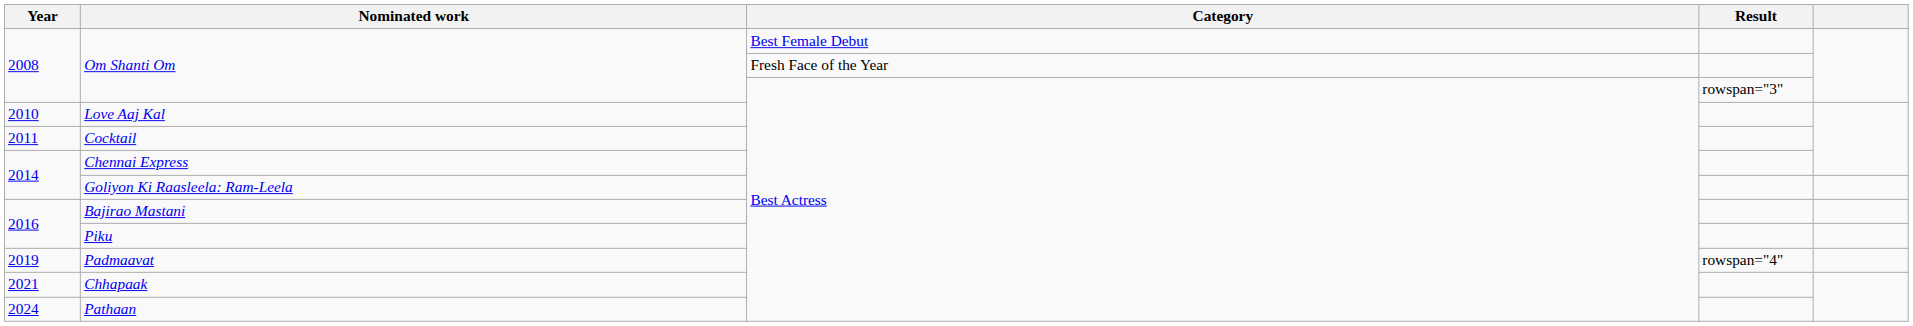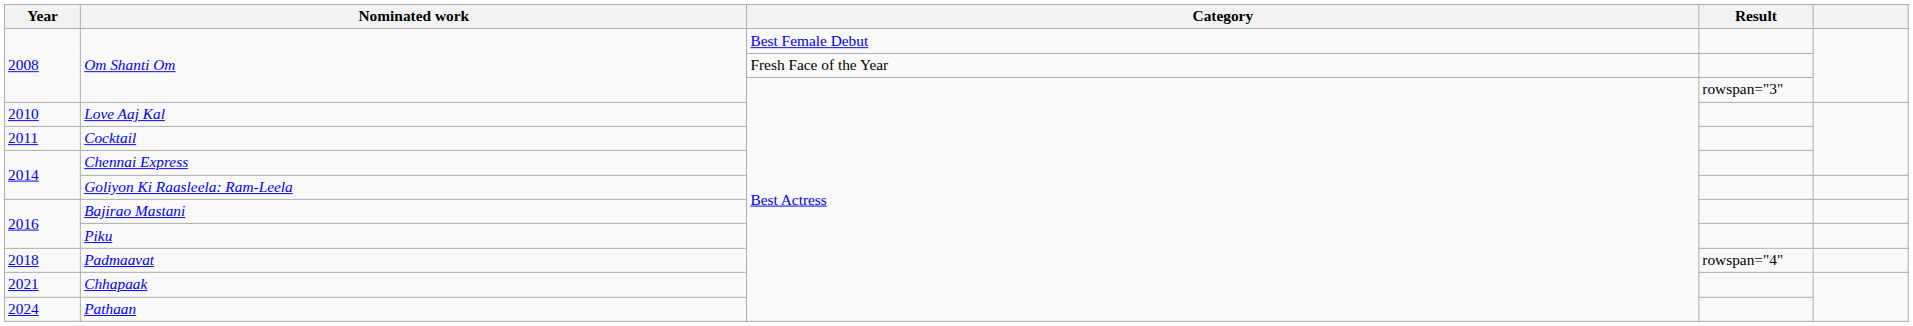(23, 260) 2019 -> (23, 260) 2018
